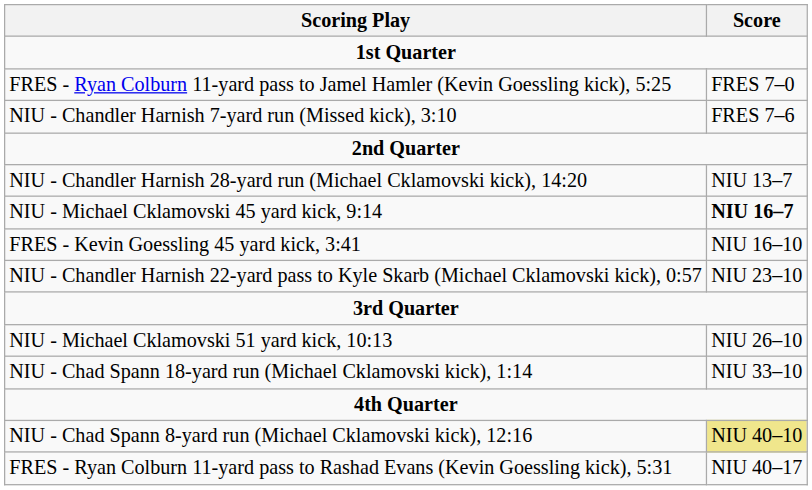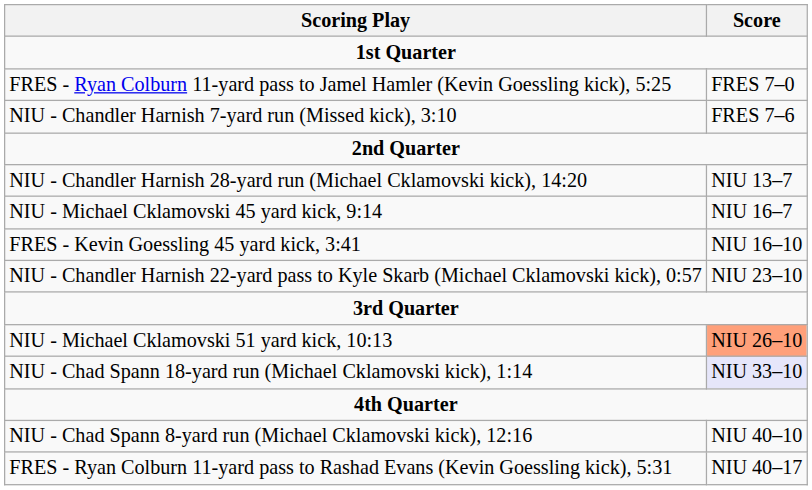(752, 212) bold -> (752, 212) normal
(757, 340) no background -> (757, 340) lightsalmon background
(757, 372) no background -> (757, 372) lavender background
(757, 436) khaki background -> (757, 436) no background
